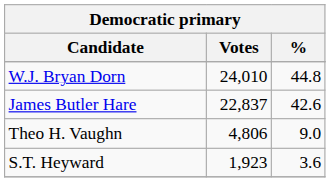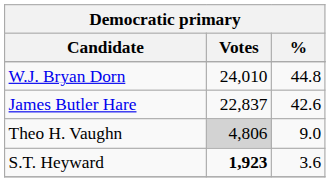(248, 133) no background -> (248, 133) lightgrey background
(248, 161) normal -> (248, 161) bold
